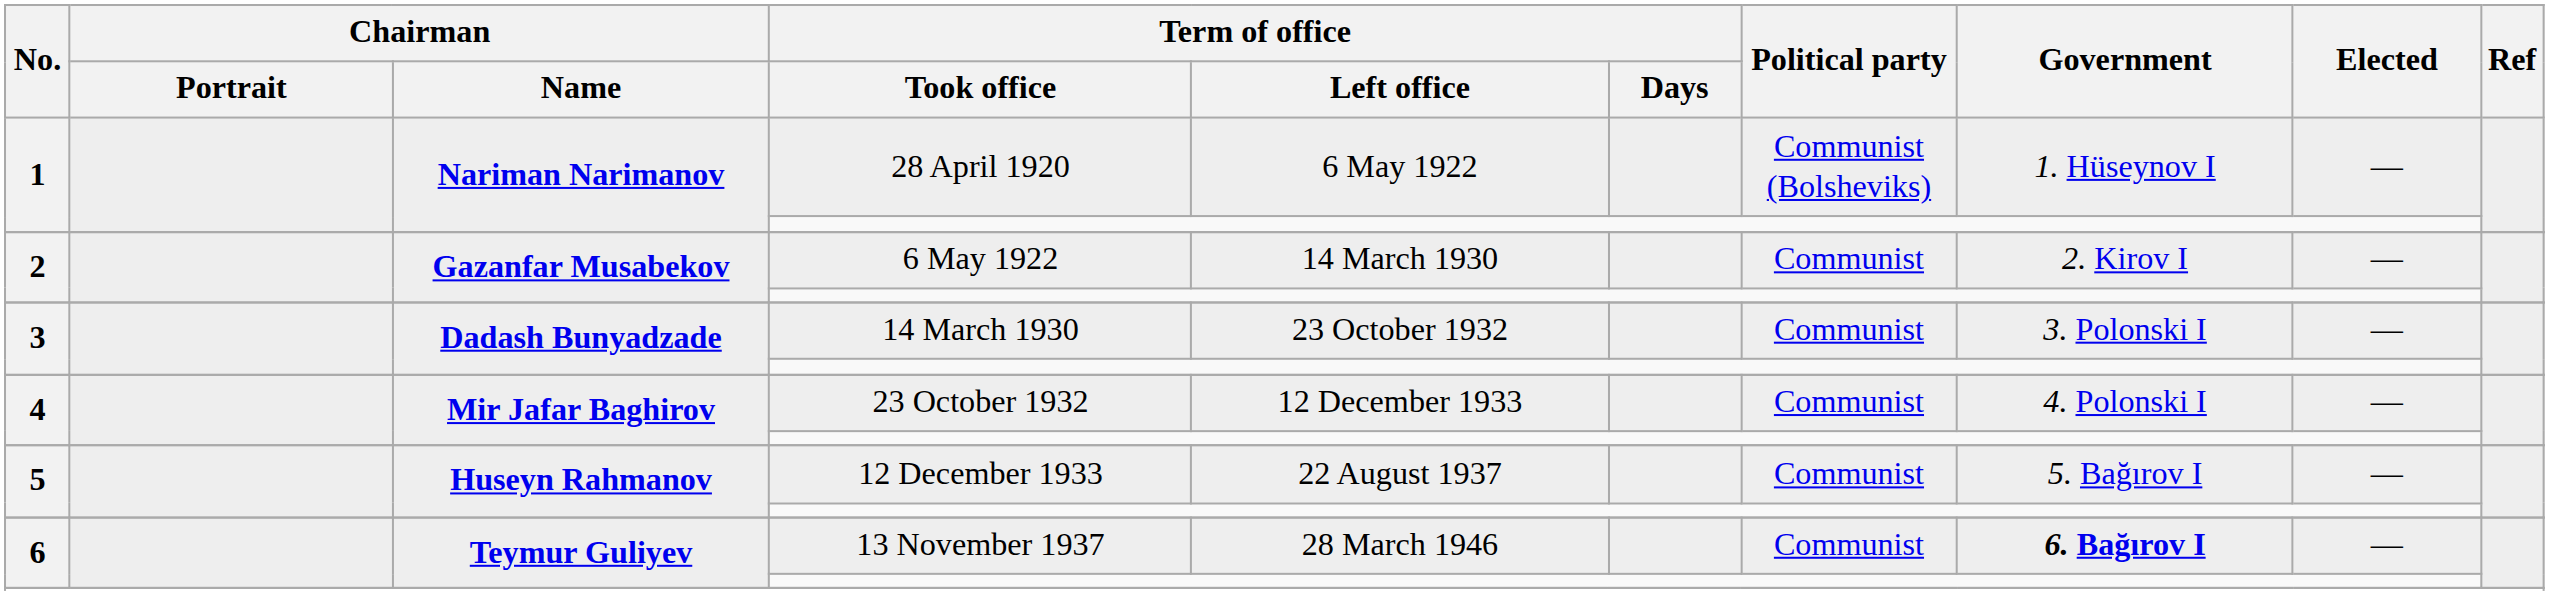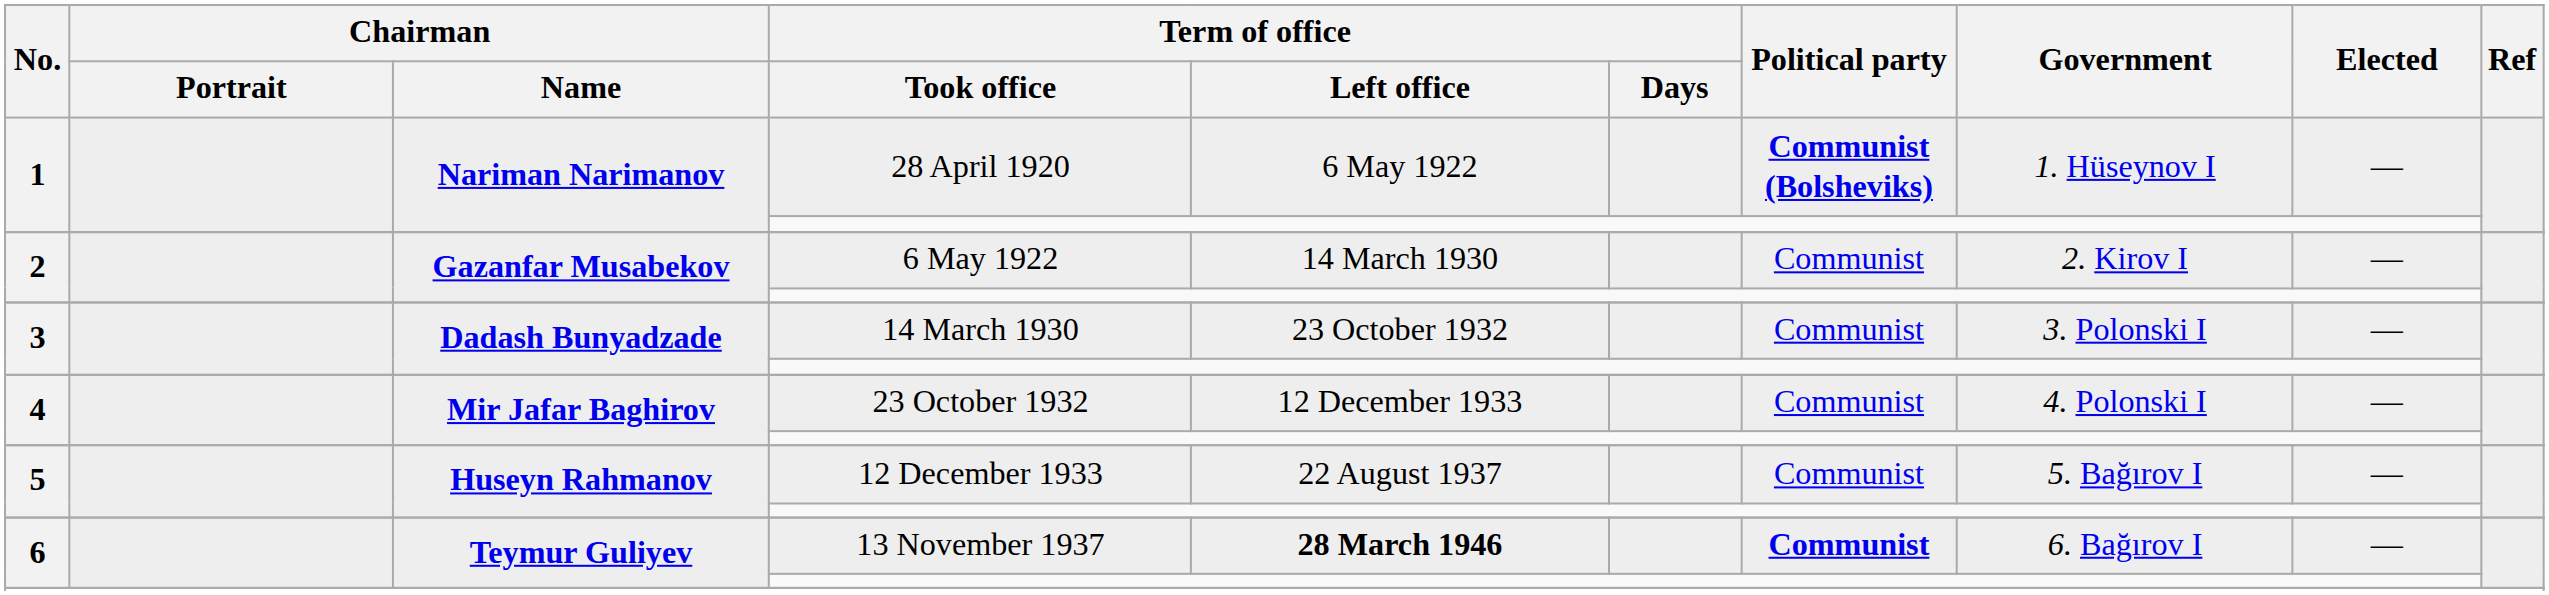(1849, 166) normal -> (1849, 166) bold
(1400, 544) normal -> (1400, 544) bold
(1849, 544) normal -> (1849, 544) bold
(2125, 544) bold -> (2125, 544) normal
